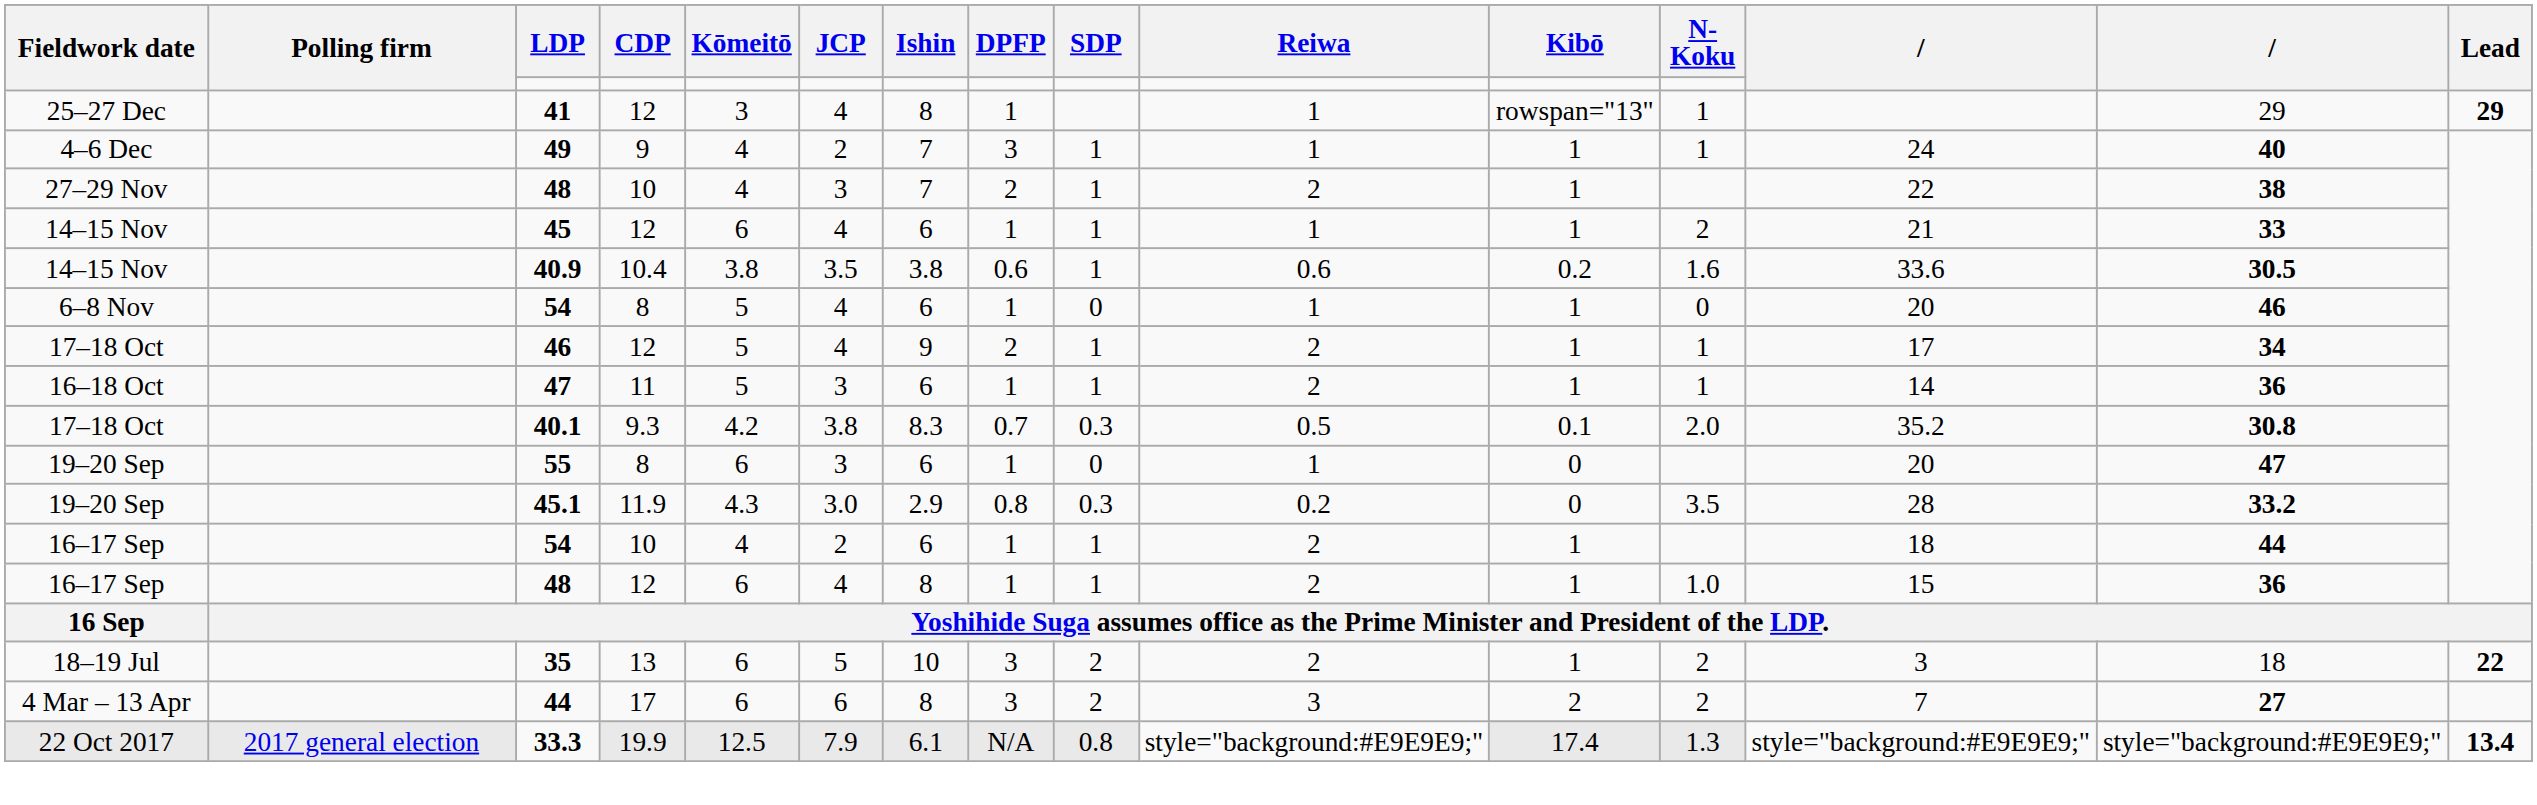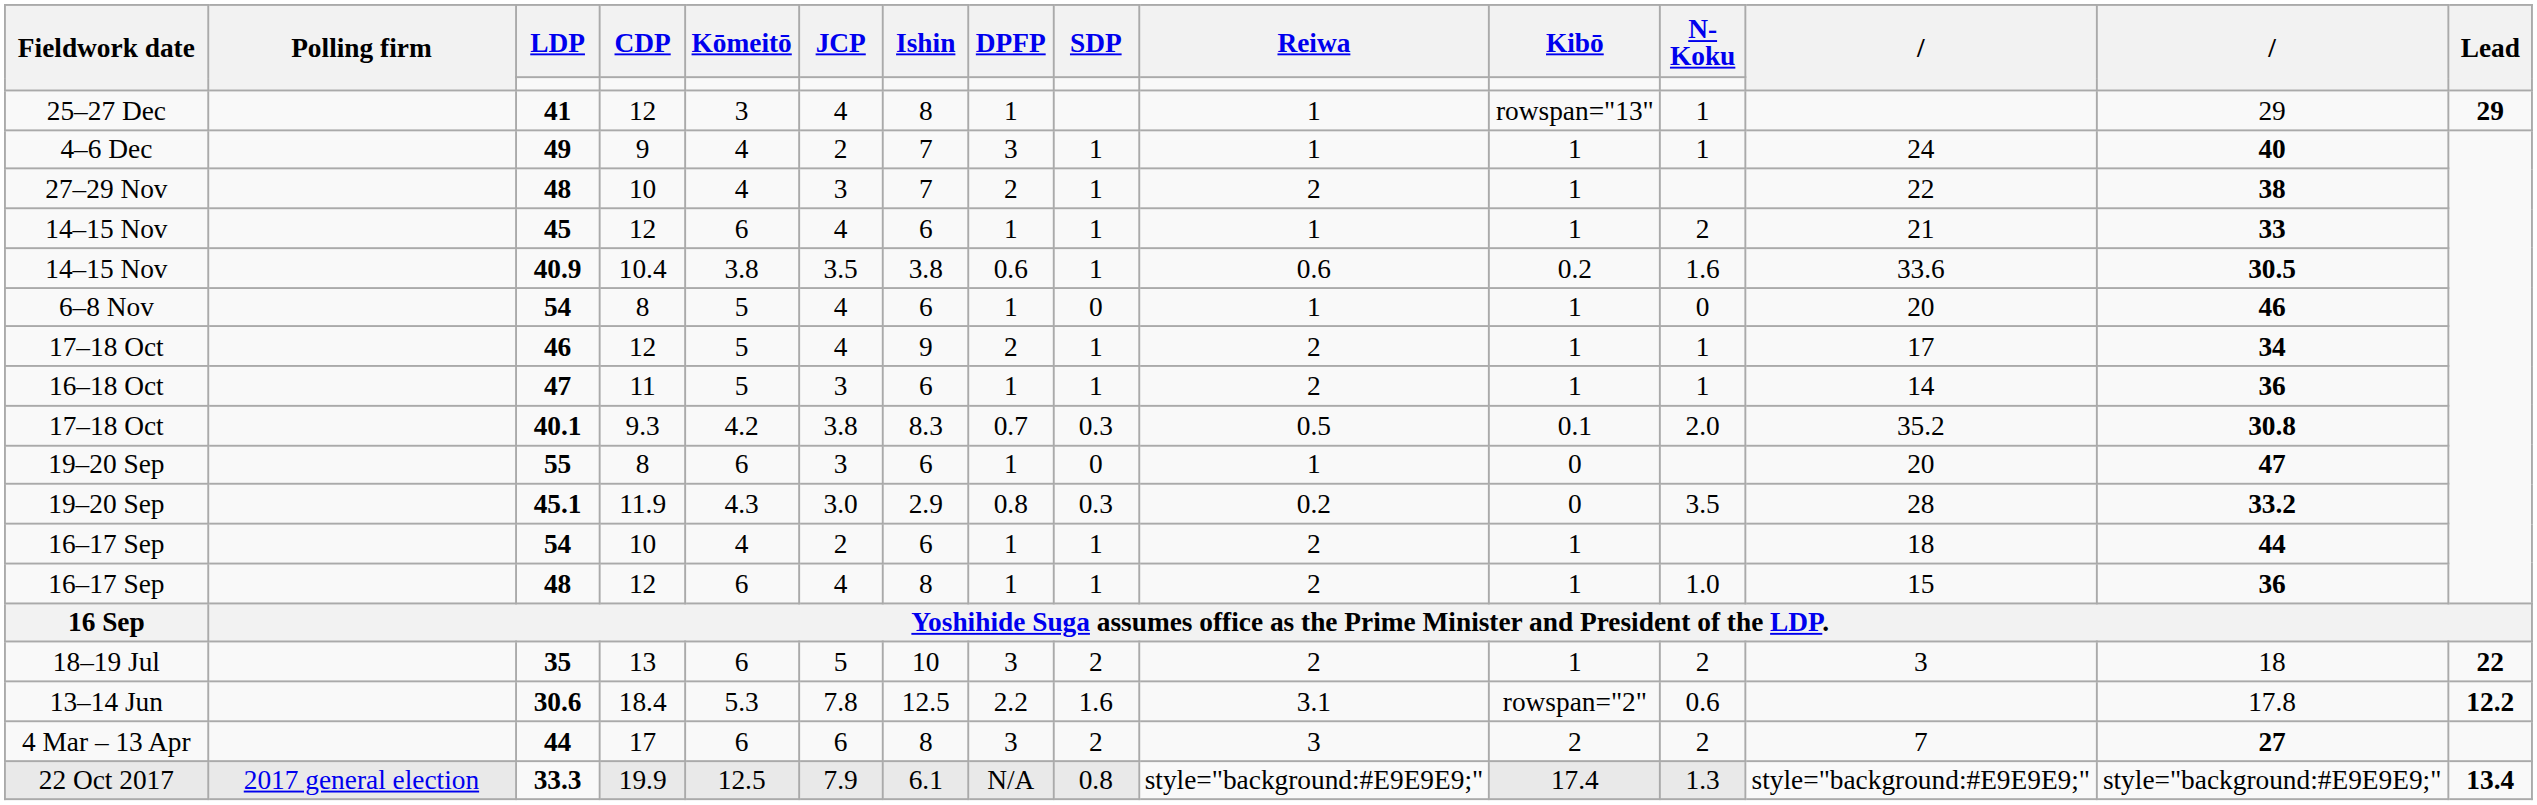+ row: (106, 701)
